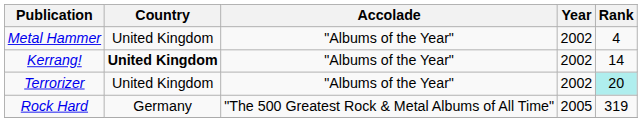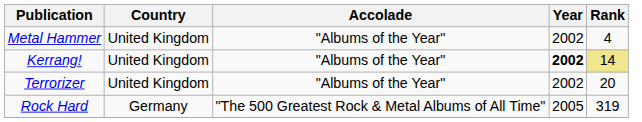(163, 60) bold -> (158, 60) normal
(576, 60) normal -> (568, 60) bold
(616, 60) no background -> (608, 60) khaki background
(616, 83) paleturquoise background -> (608, 83) no background
